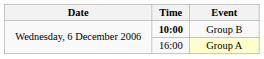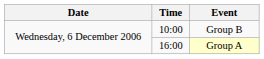(171, 29) bold -> (171, 29) normal
